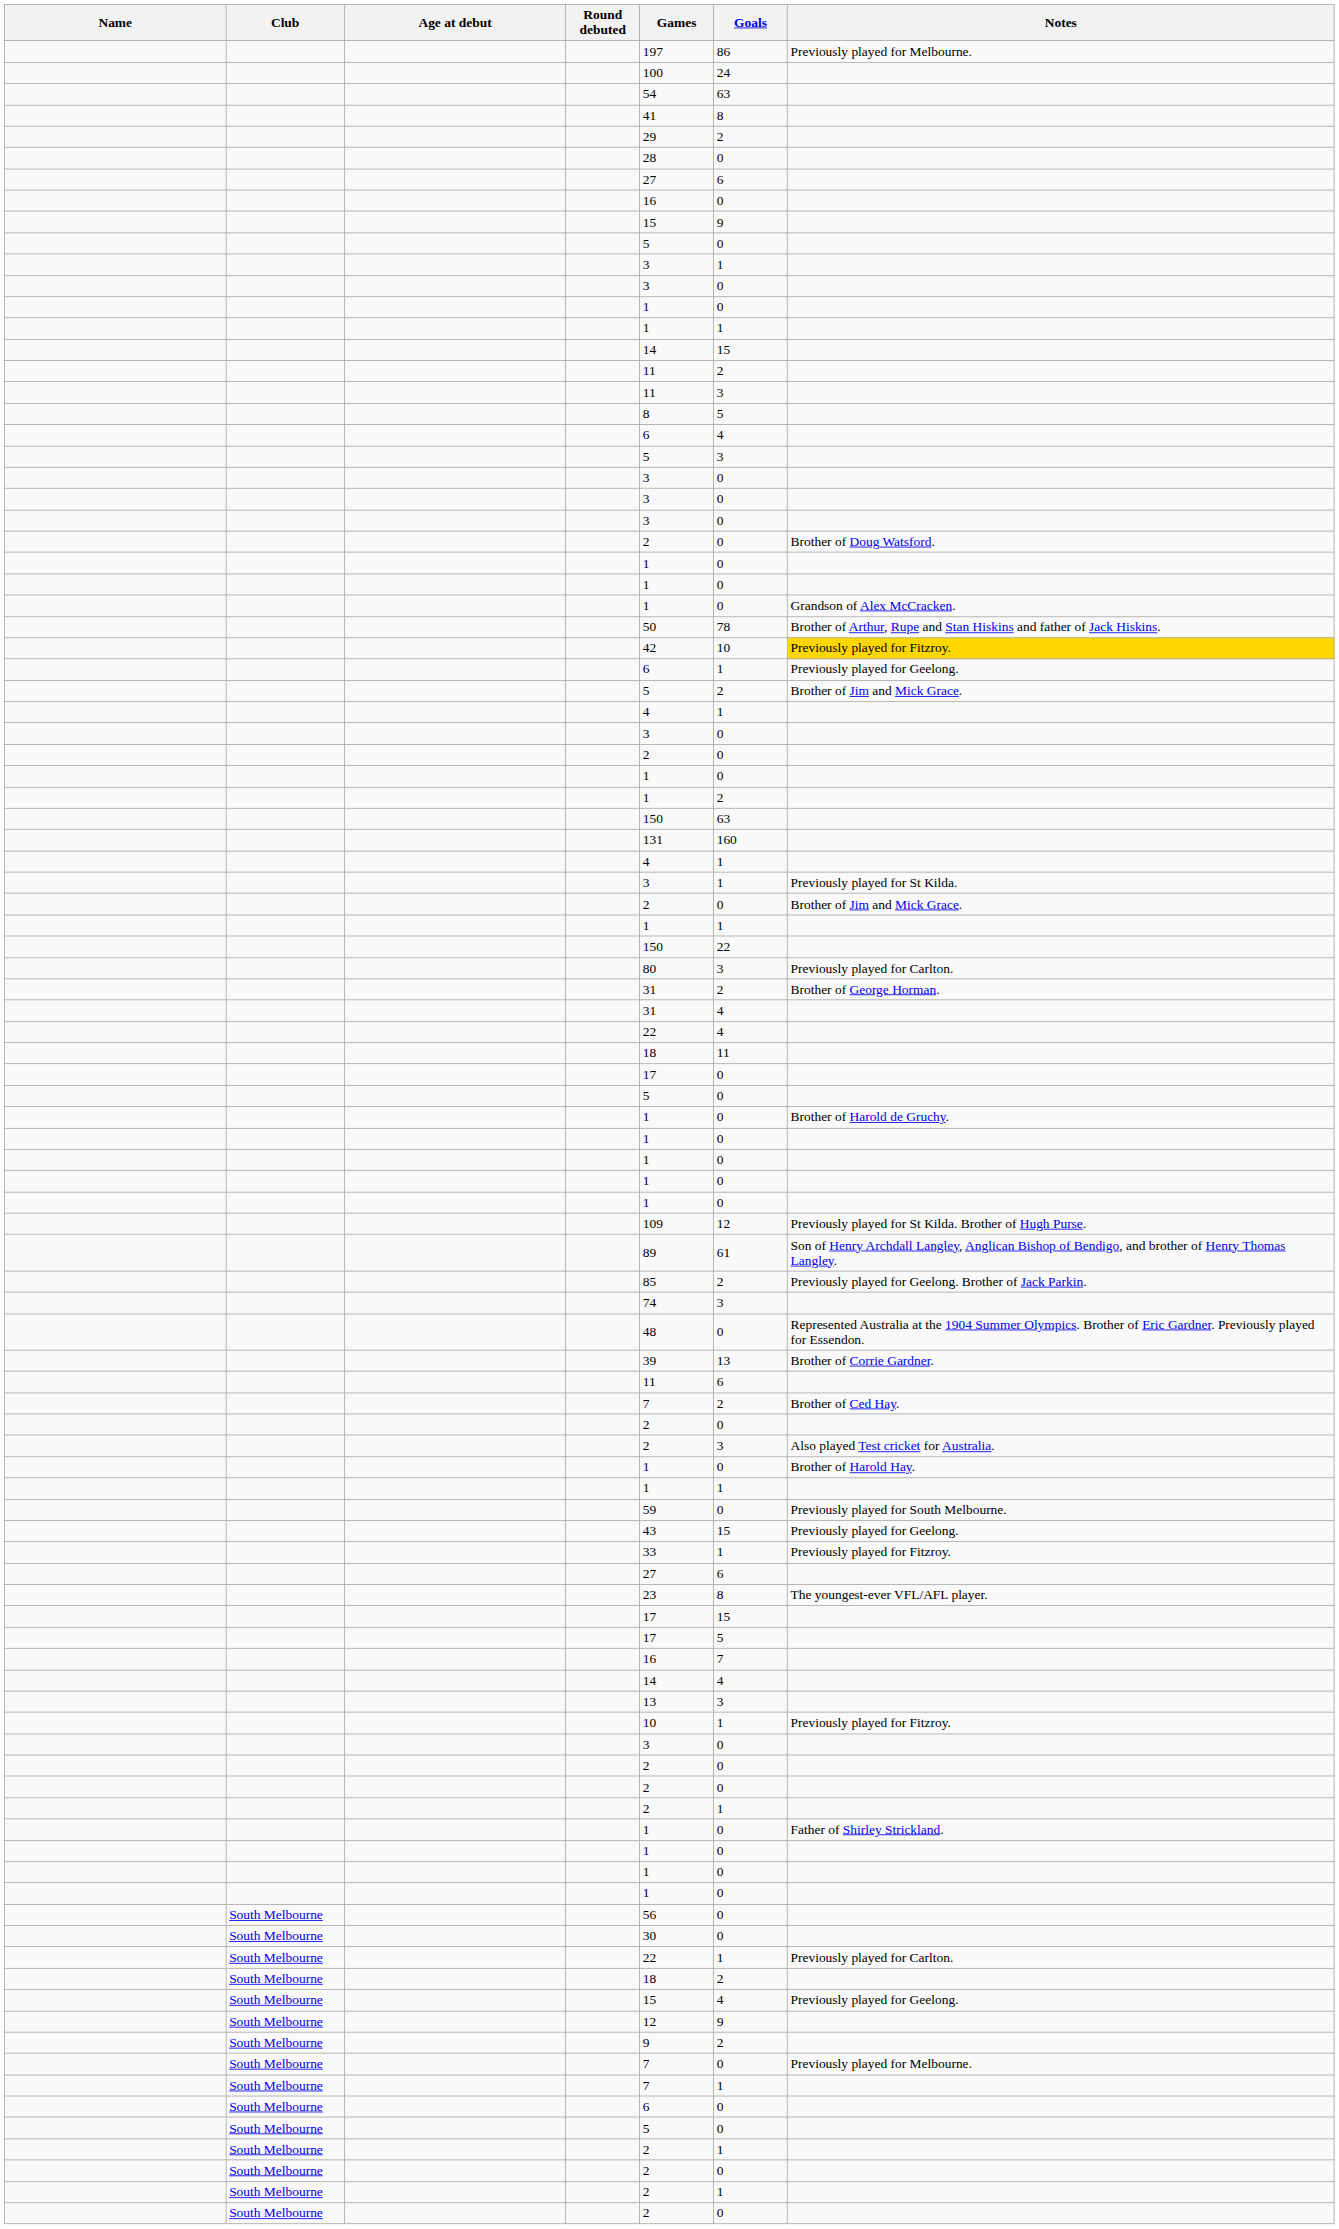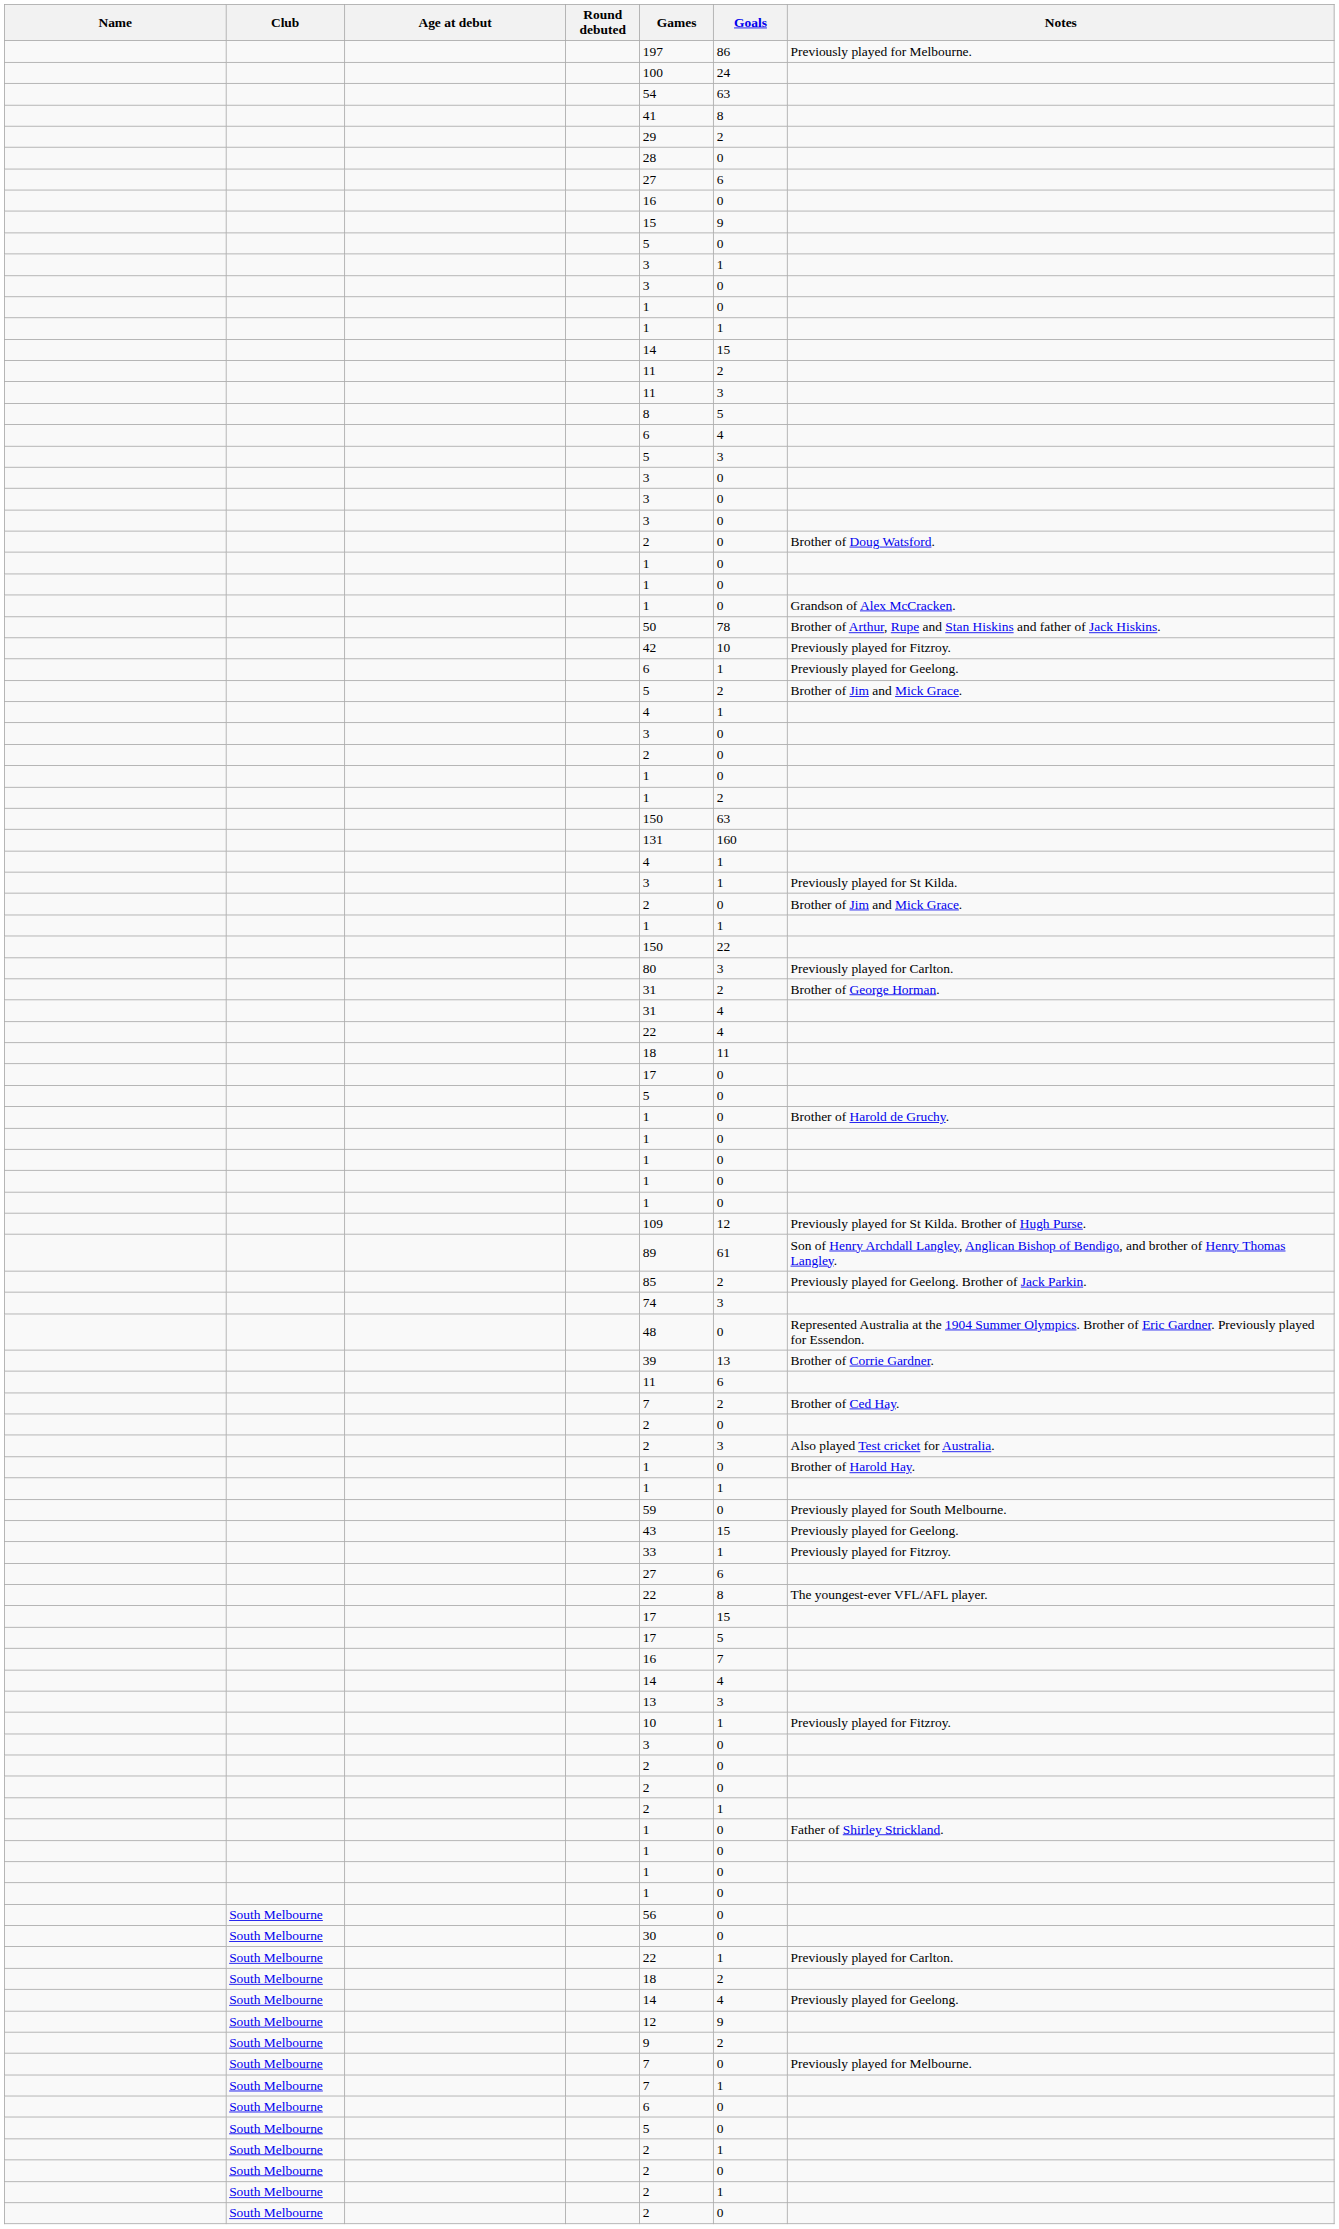(871, 648) gold background -> (871, 648) no background
(650, 1595) 23 -> (650, 1595) 22
(650, 2000) 15 -> (650, 2000) 14
